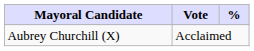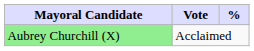(64, 35) no background -> (64, 35) lightgreen background
